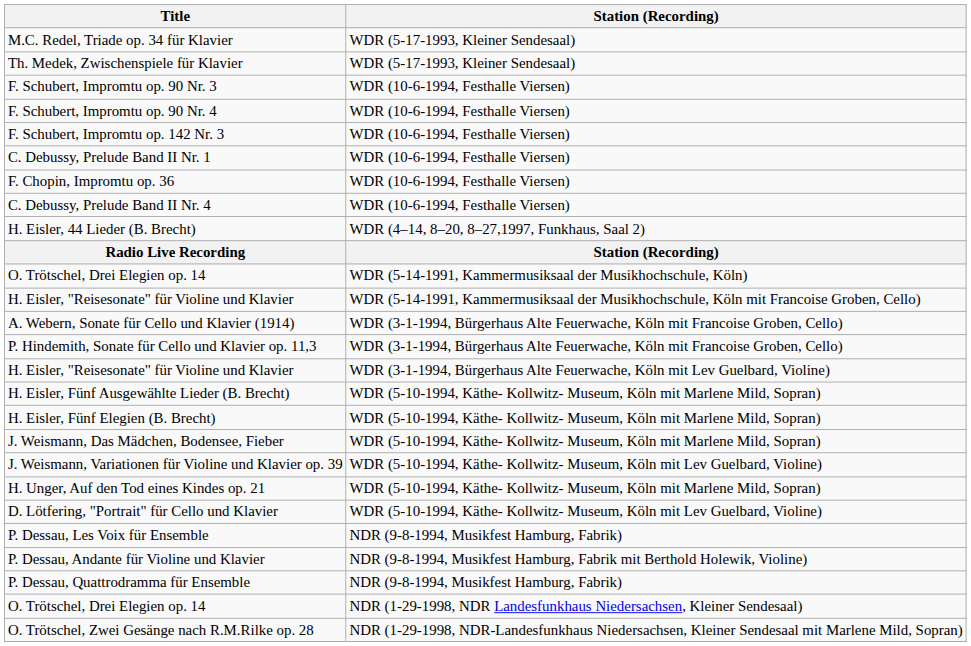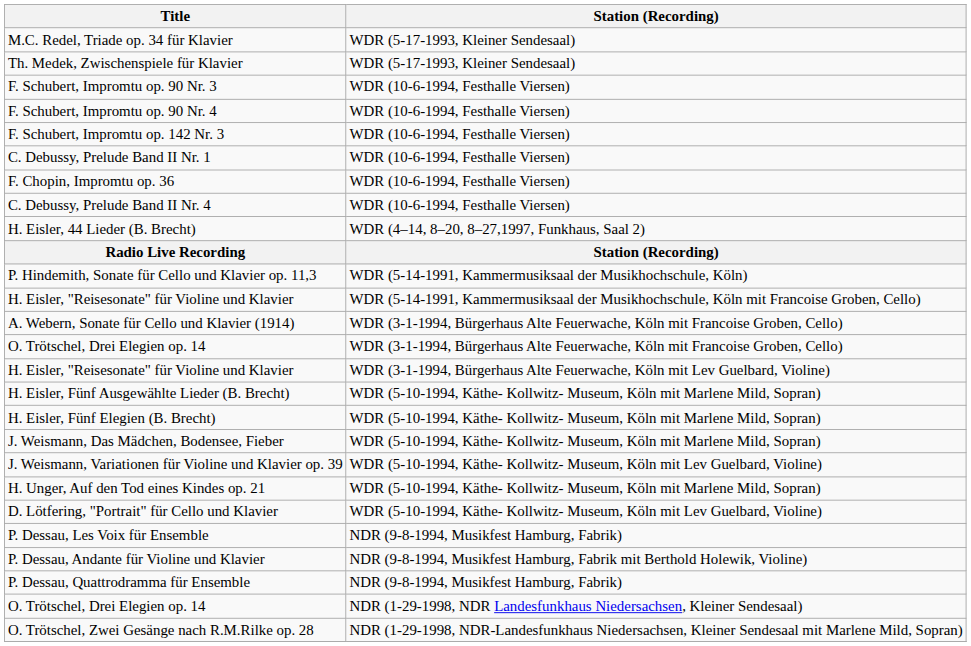(107, 275) O. Trötschel, Drei Elegien op. 14 -> (162, 275) P. Hindemith, Sonate für Cello und Klavier op. 11,3
(162, 346) P. Hindemith, Sonate für Cello und Klavier op. 11,3 -> (107, 346) O. Trötschel, Drei Elegien op. 14
